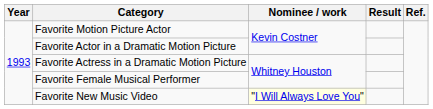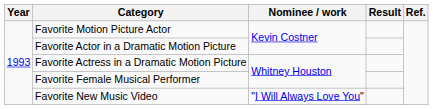(308, 96) lightyellow background -> (308, 96) no background
